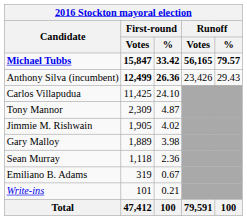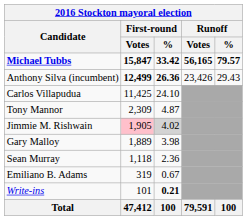(140, 126) no background -> (140, 126) pink background
(170, 126) no background -> (170, 126) lightgrey background
(170, 191) normal -> (170, 191) bold
